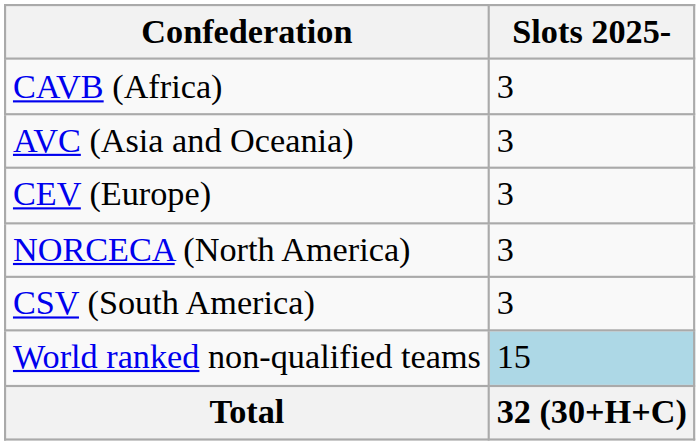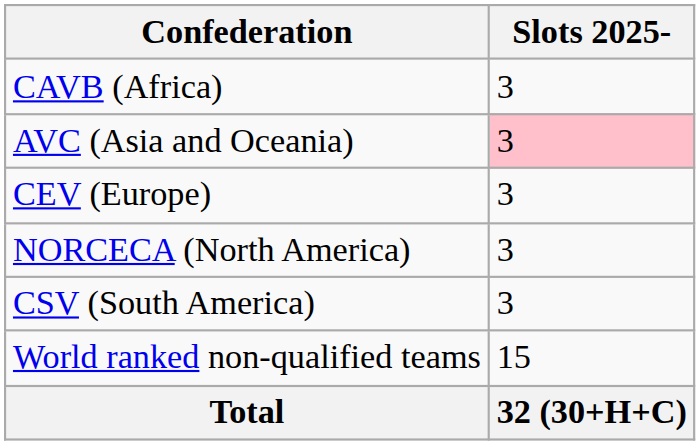(505, 140) no background -> (505, 140) pink background
(514, 357) lightblue background -> (514, 357) no background
